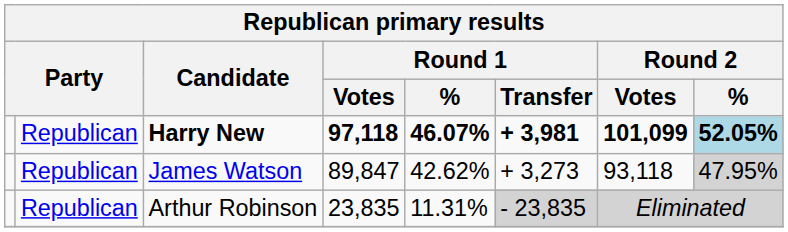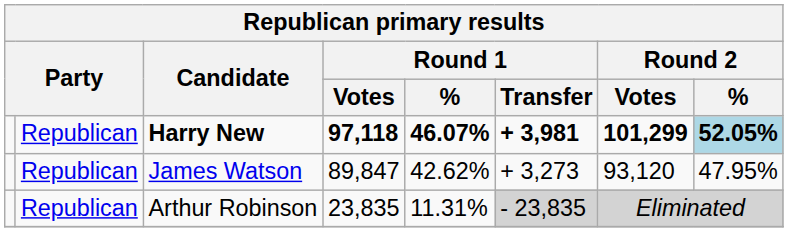(646, 134) 101,099 -> (646, 134) 101,299
(638, 171) 93,118 -> (639, 171) 93,120
(738, 171) lightgrey background -> (738, 171) no background
